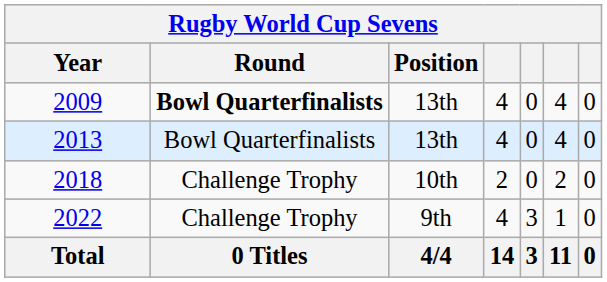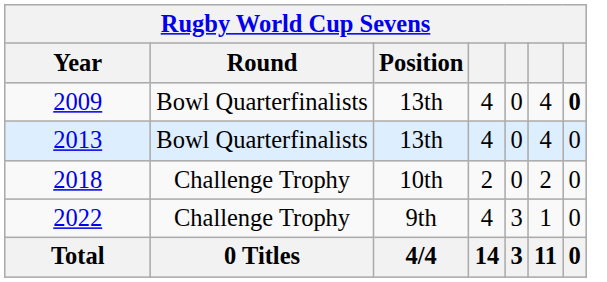(270, 101) bold -> (262, 101) normal
(590, 101) normal -> (575, 101) bold
